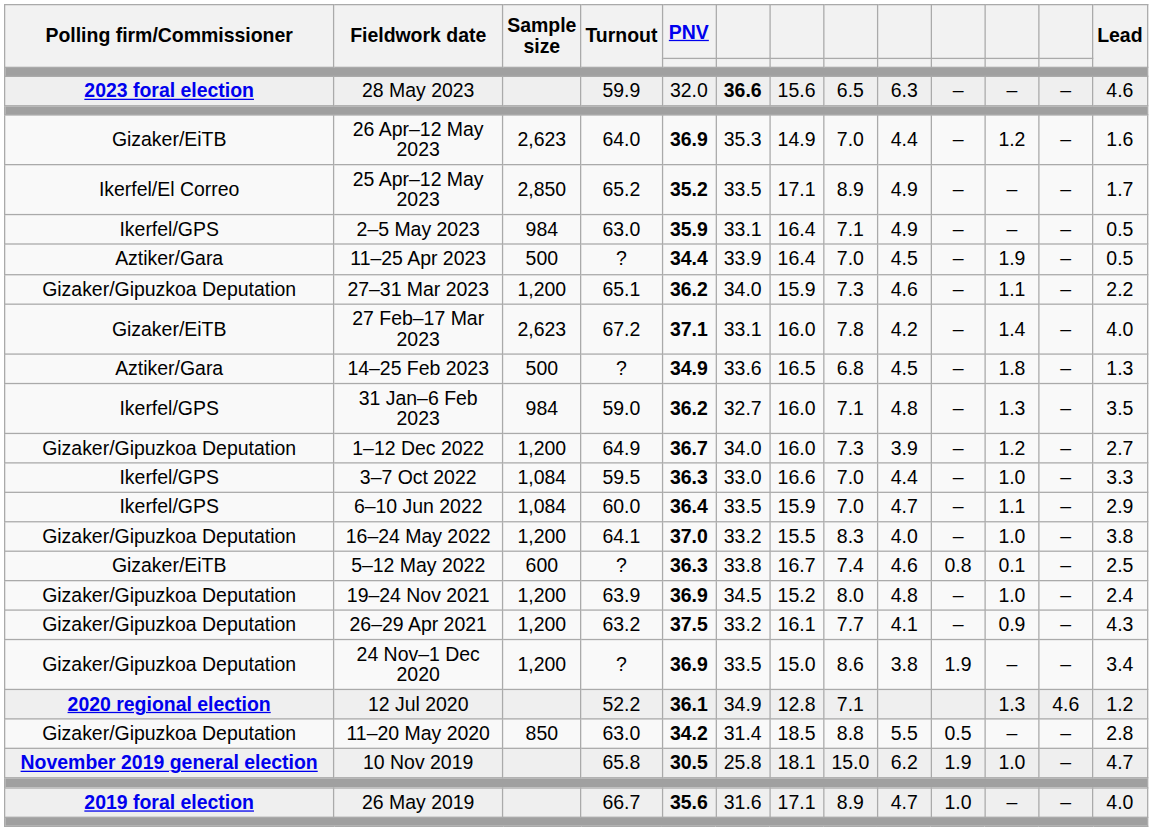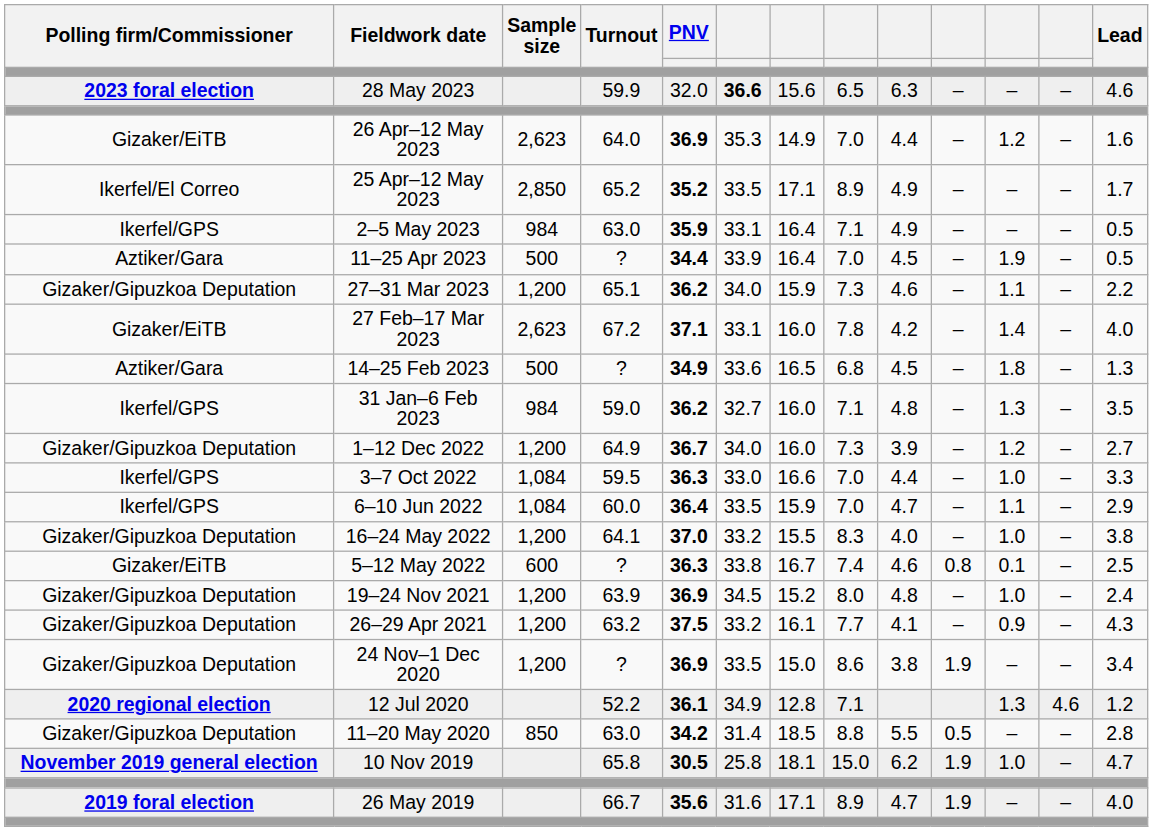(958, 802) 1.0 -> (958, 802) 1.9
